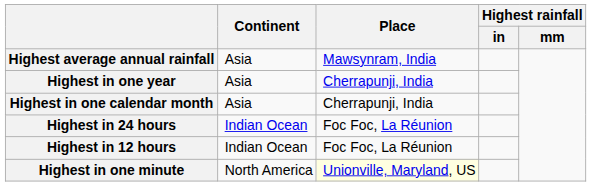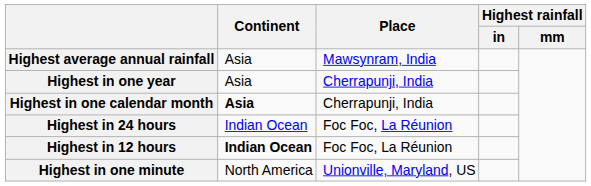(236, 103) normal -> (237, 103) bold
(264, 147) normal -> (266, 147) bold
(397, 170) lightyellow background -> (397, 170) no background
